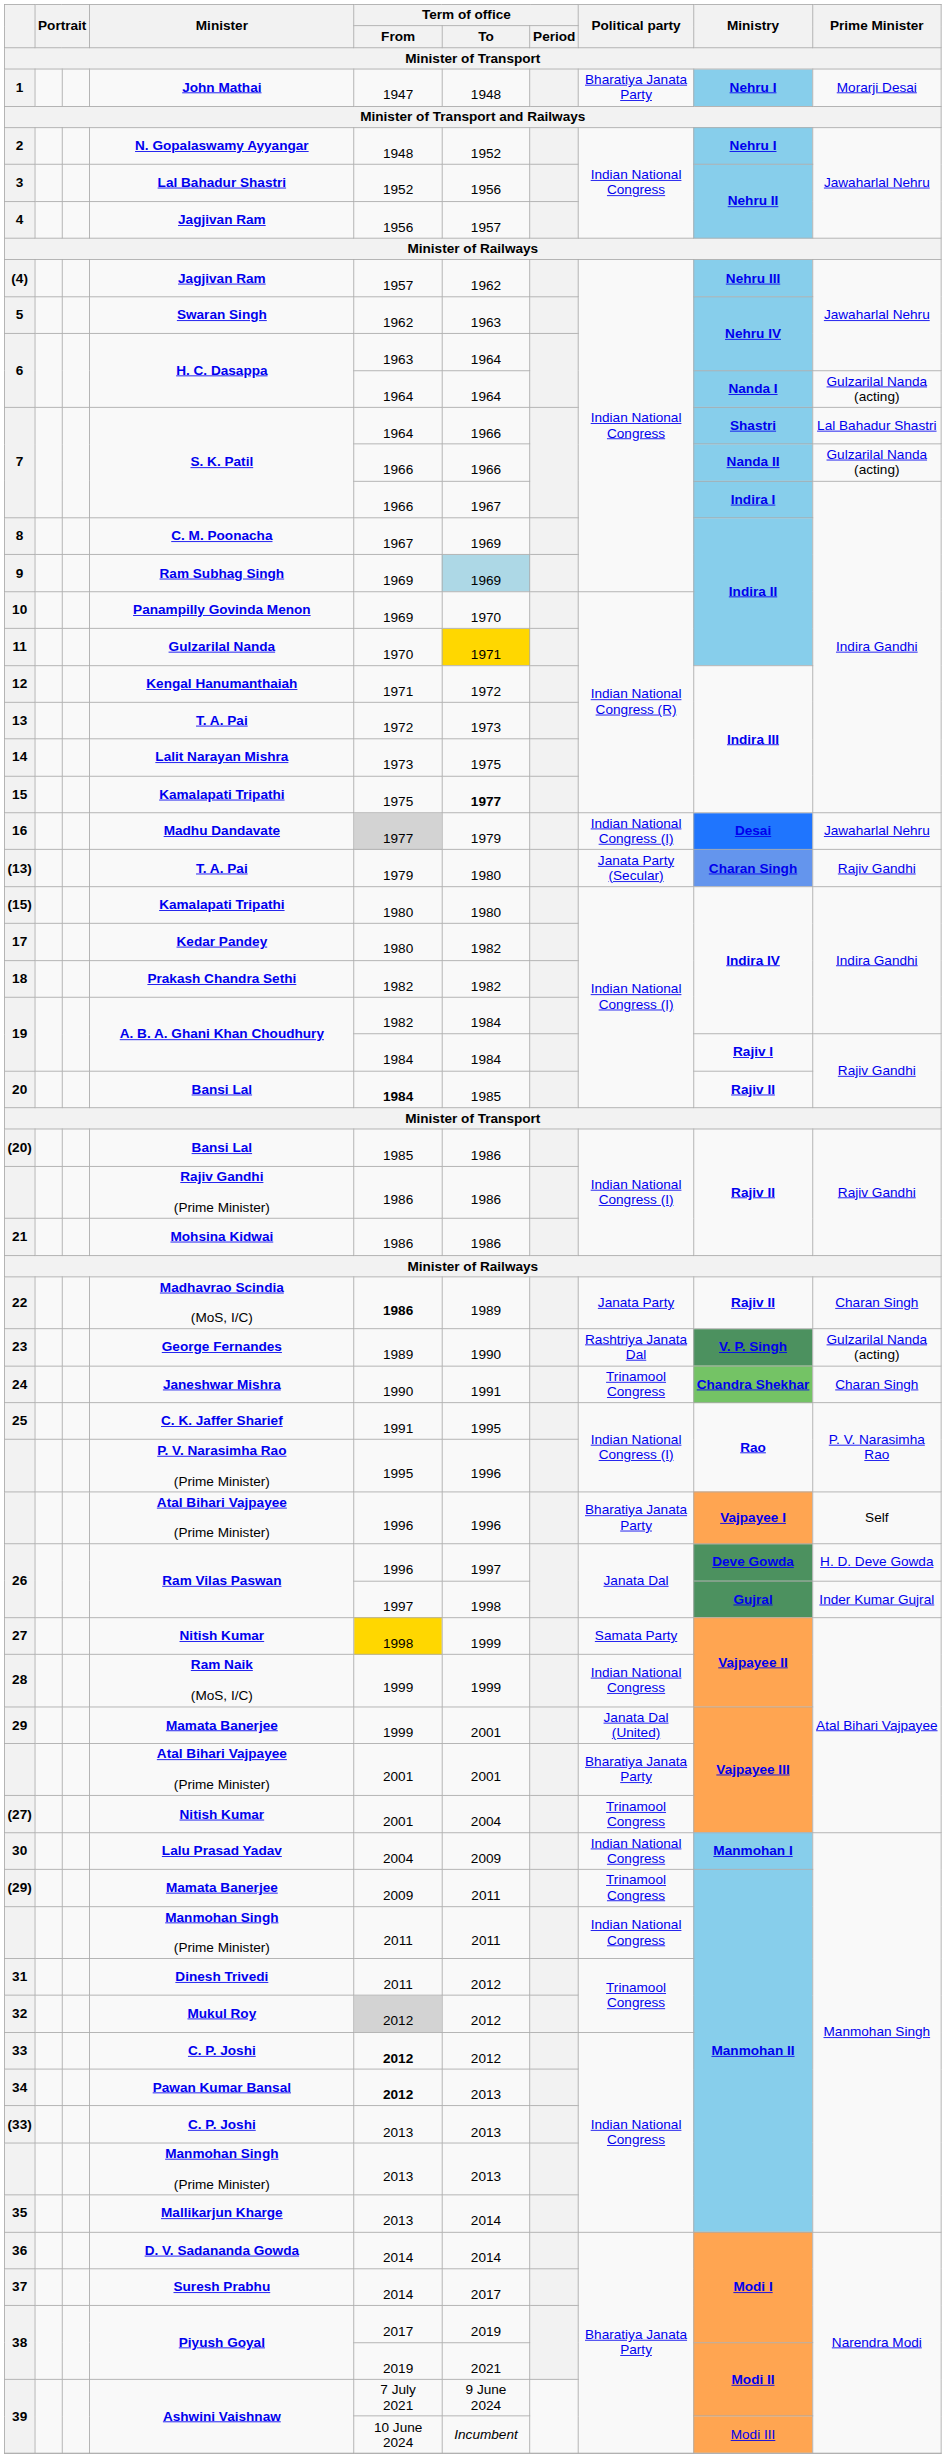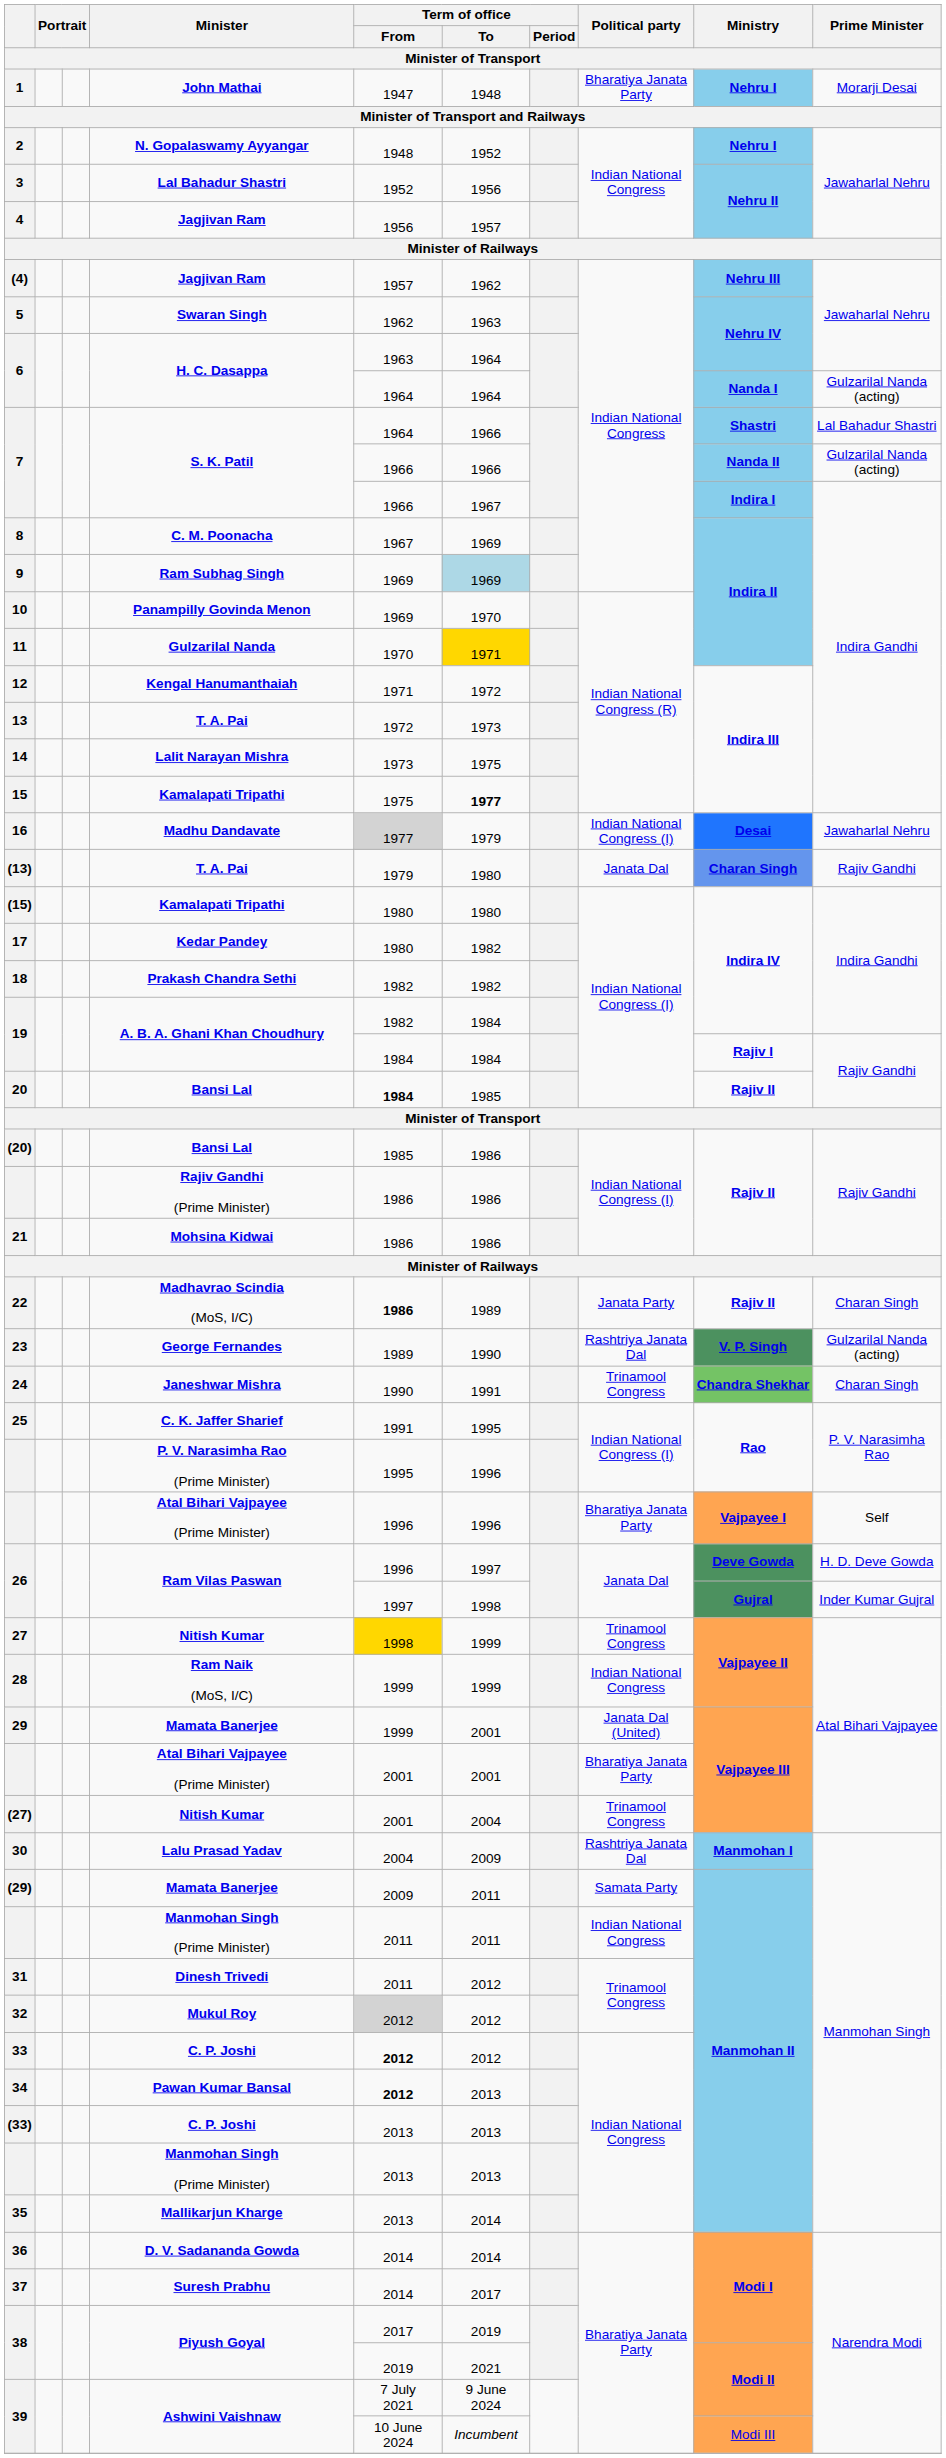(636, 868) Janata Party (Secular) -> (636, 868) Janata Dal
(636, 1636) Samata Party -> (636, 1636) Trinamool Congress
(636, 1851) Indian National Congress -> (636, 1851) Rashtriya Janata Dal
(636, 1887) Trinamool Congress -> (636, 1887) Samata Party
